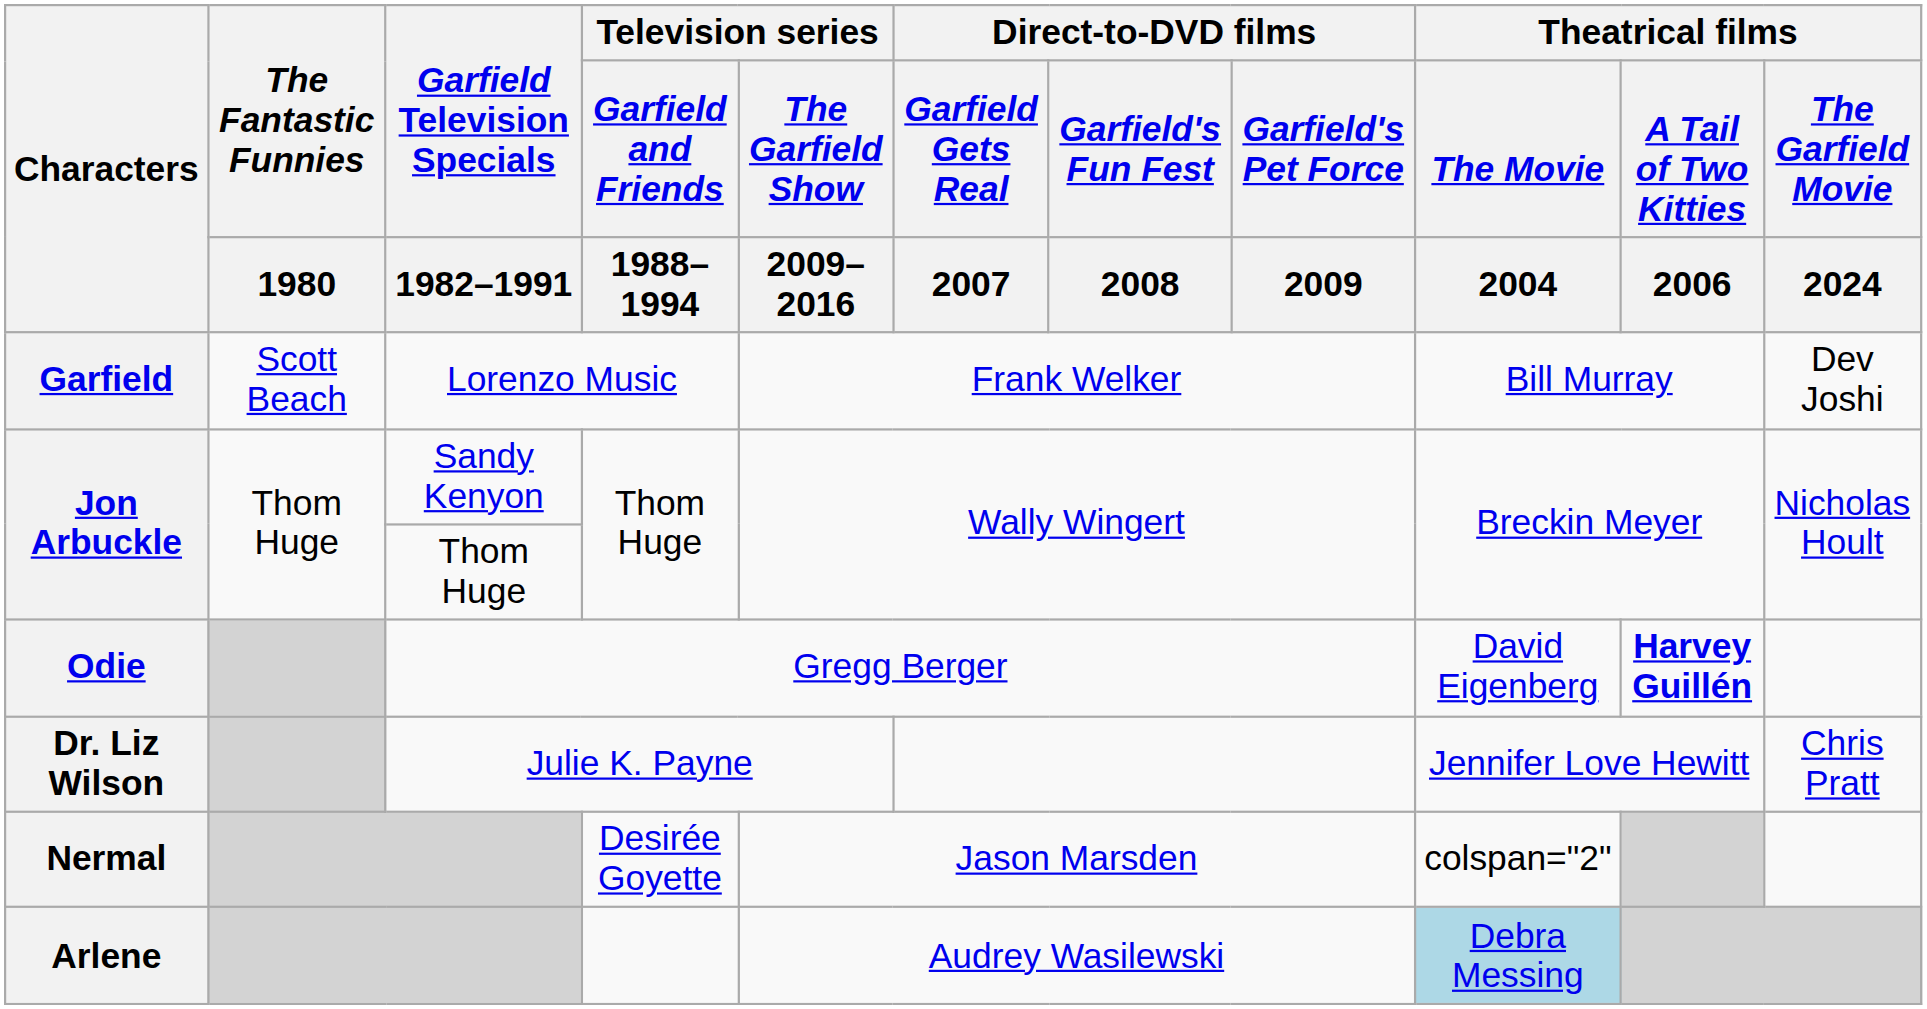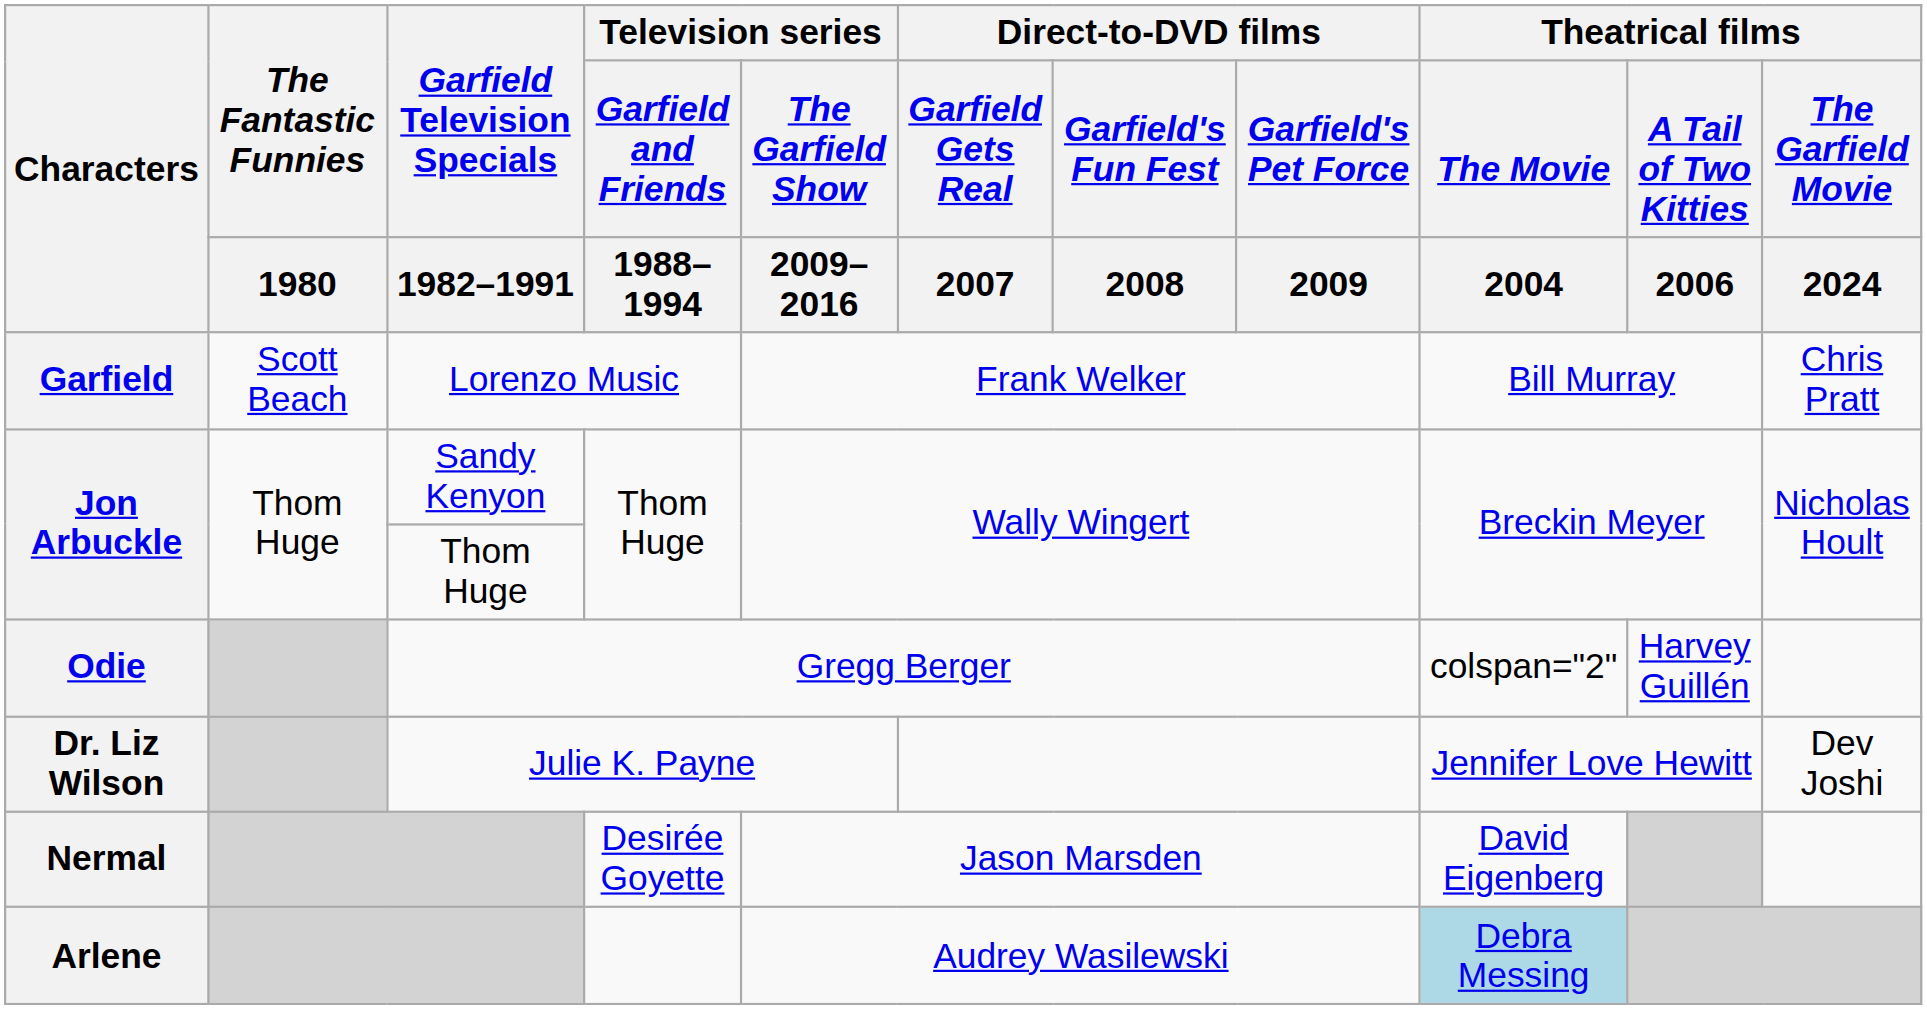(1842, 379) Dev Joshi -> (1842, 379) Chris Pratt
(1518, 667) David Eigenberg -> (1524, 667) colspan="2"
(1692, 667) bold -> (1695, 667) normal
(1842, 763) Chris Pratt -> (1842, 763) Dev Joshi
(1518, 859) colspan="2" -> (1524, 859) David Eigenberg
